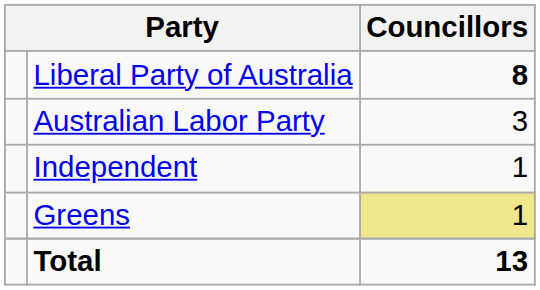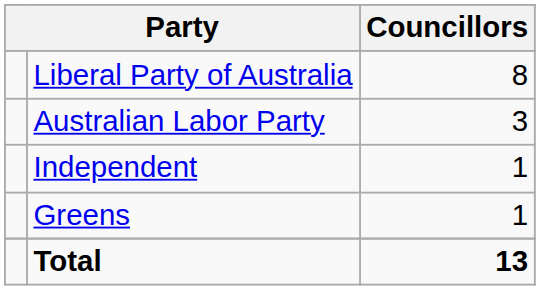(520, 74) bold -> (520, 74) normal
(520, 214) khaki background -> (520, 214) no background
